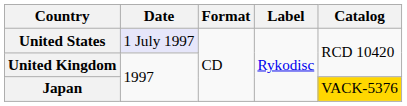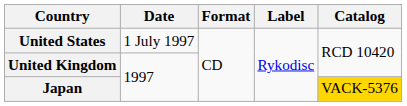(159, 40) lavender background -> (159, 40) no background
